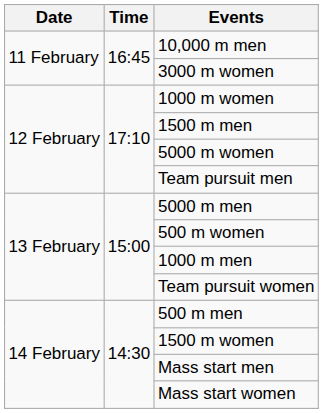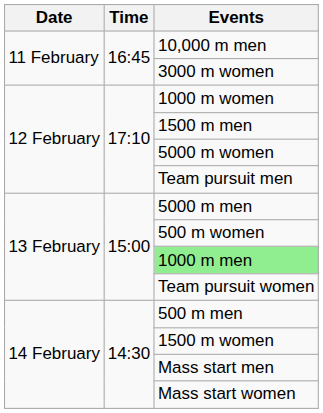(205, 260) no background -> (205, 260) lightgreen background
